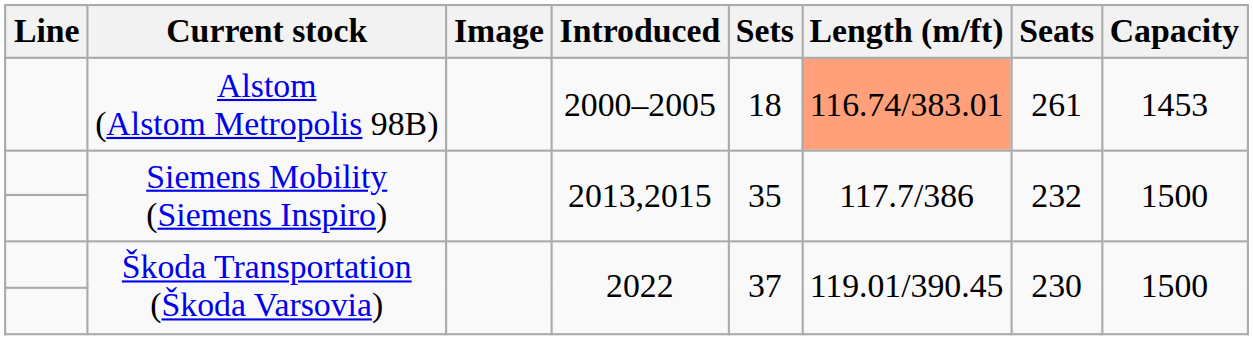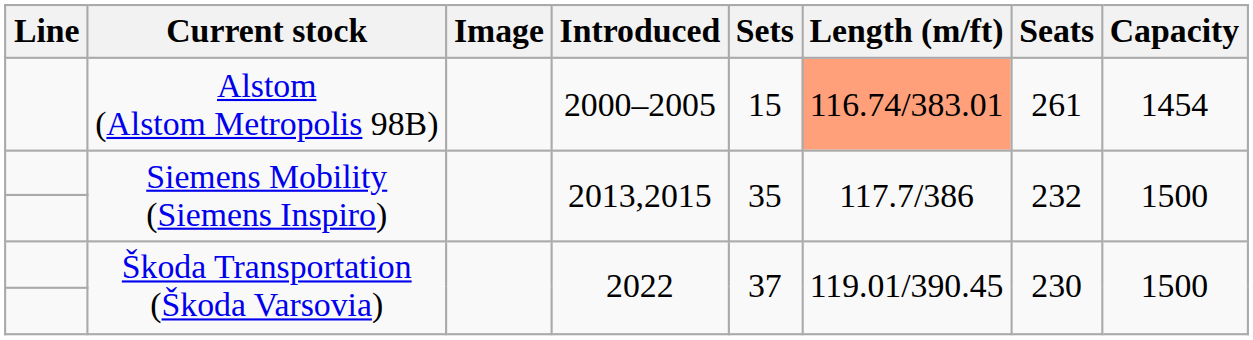(765, 103) 18 -> (765, 103) 15
(1174, 103) 1453 -> (1174, 103) 1454
